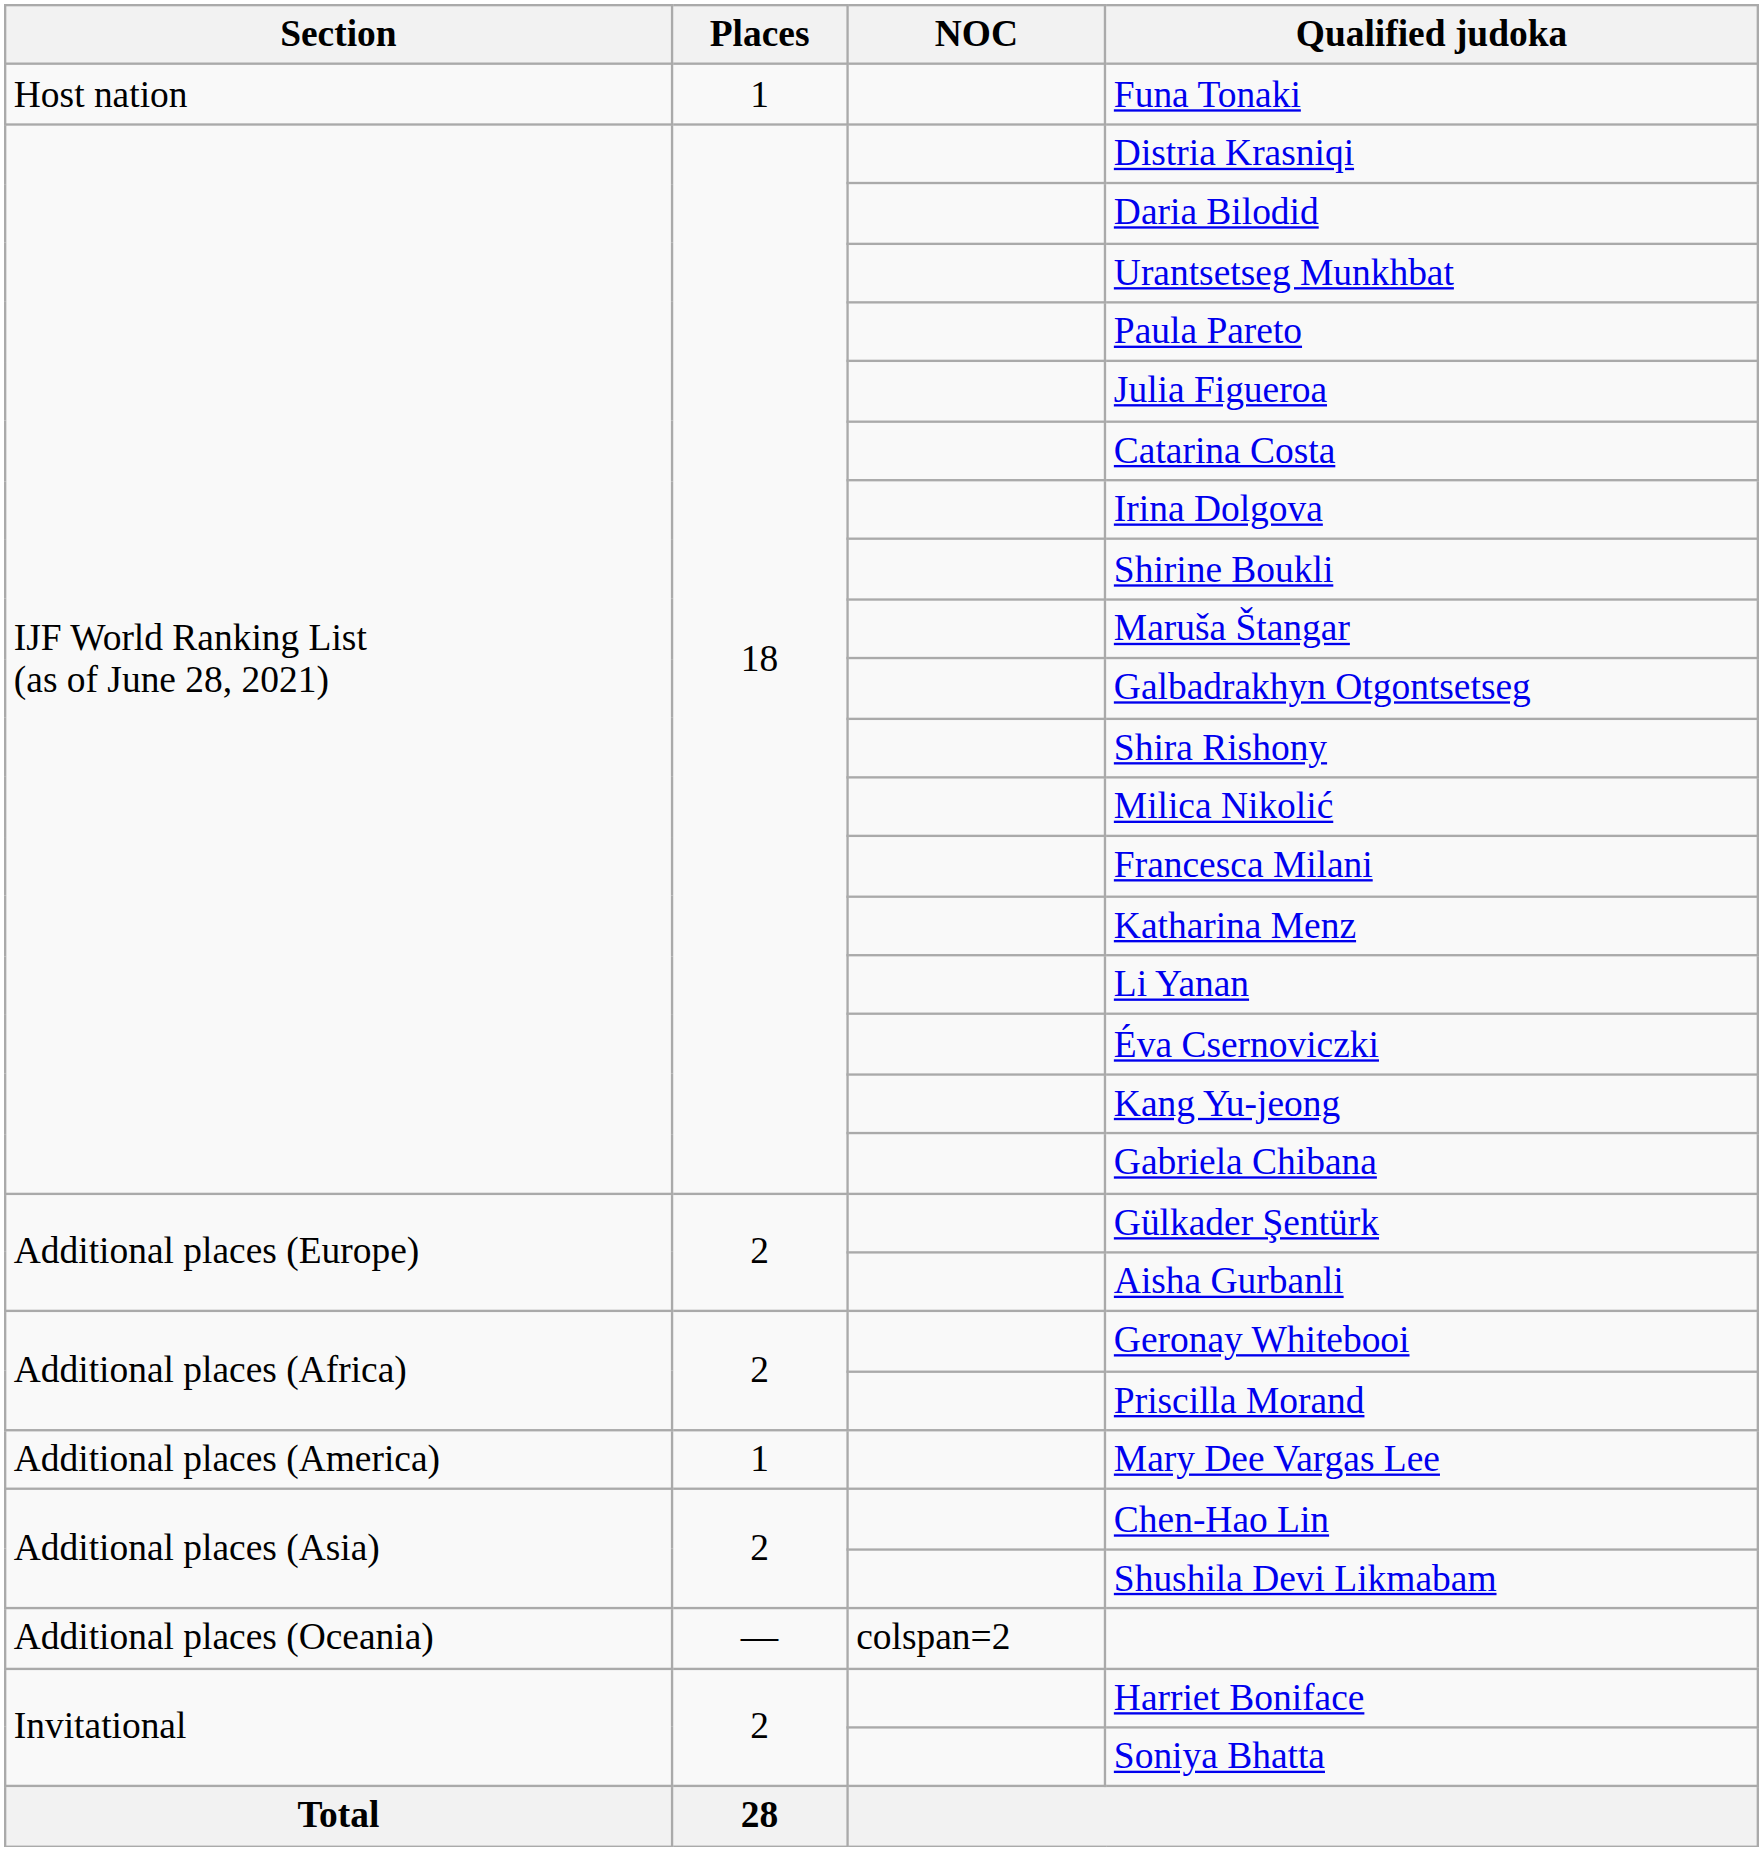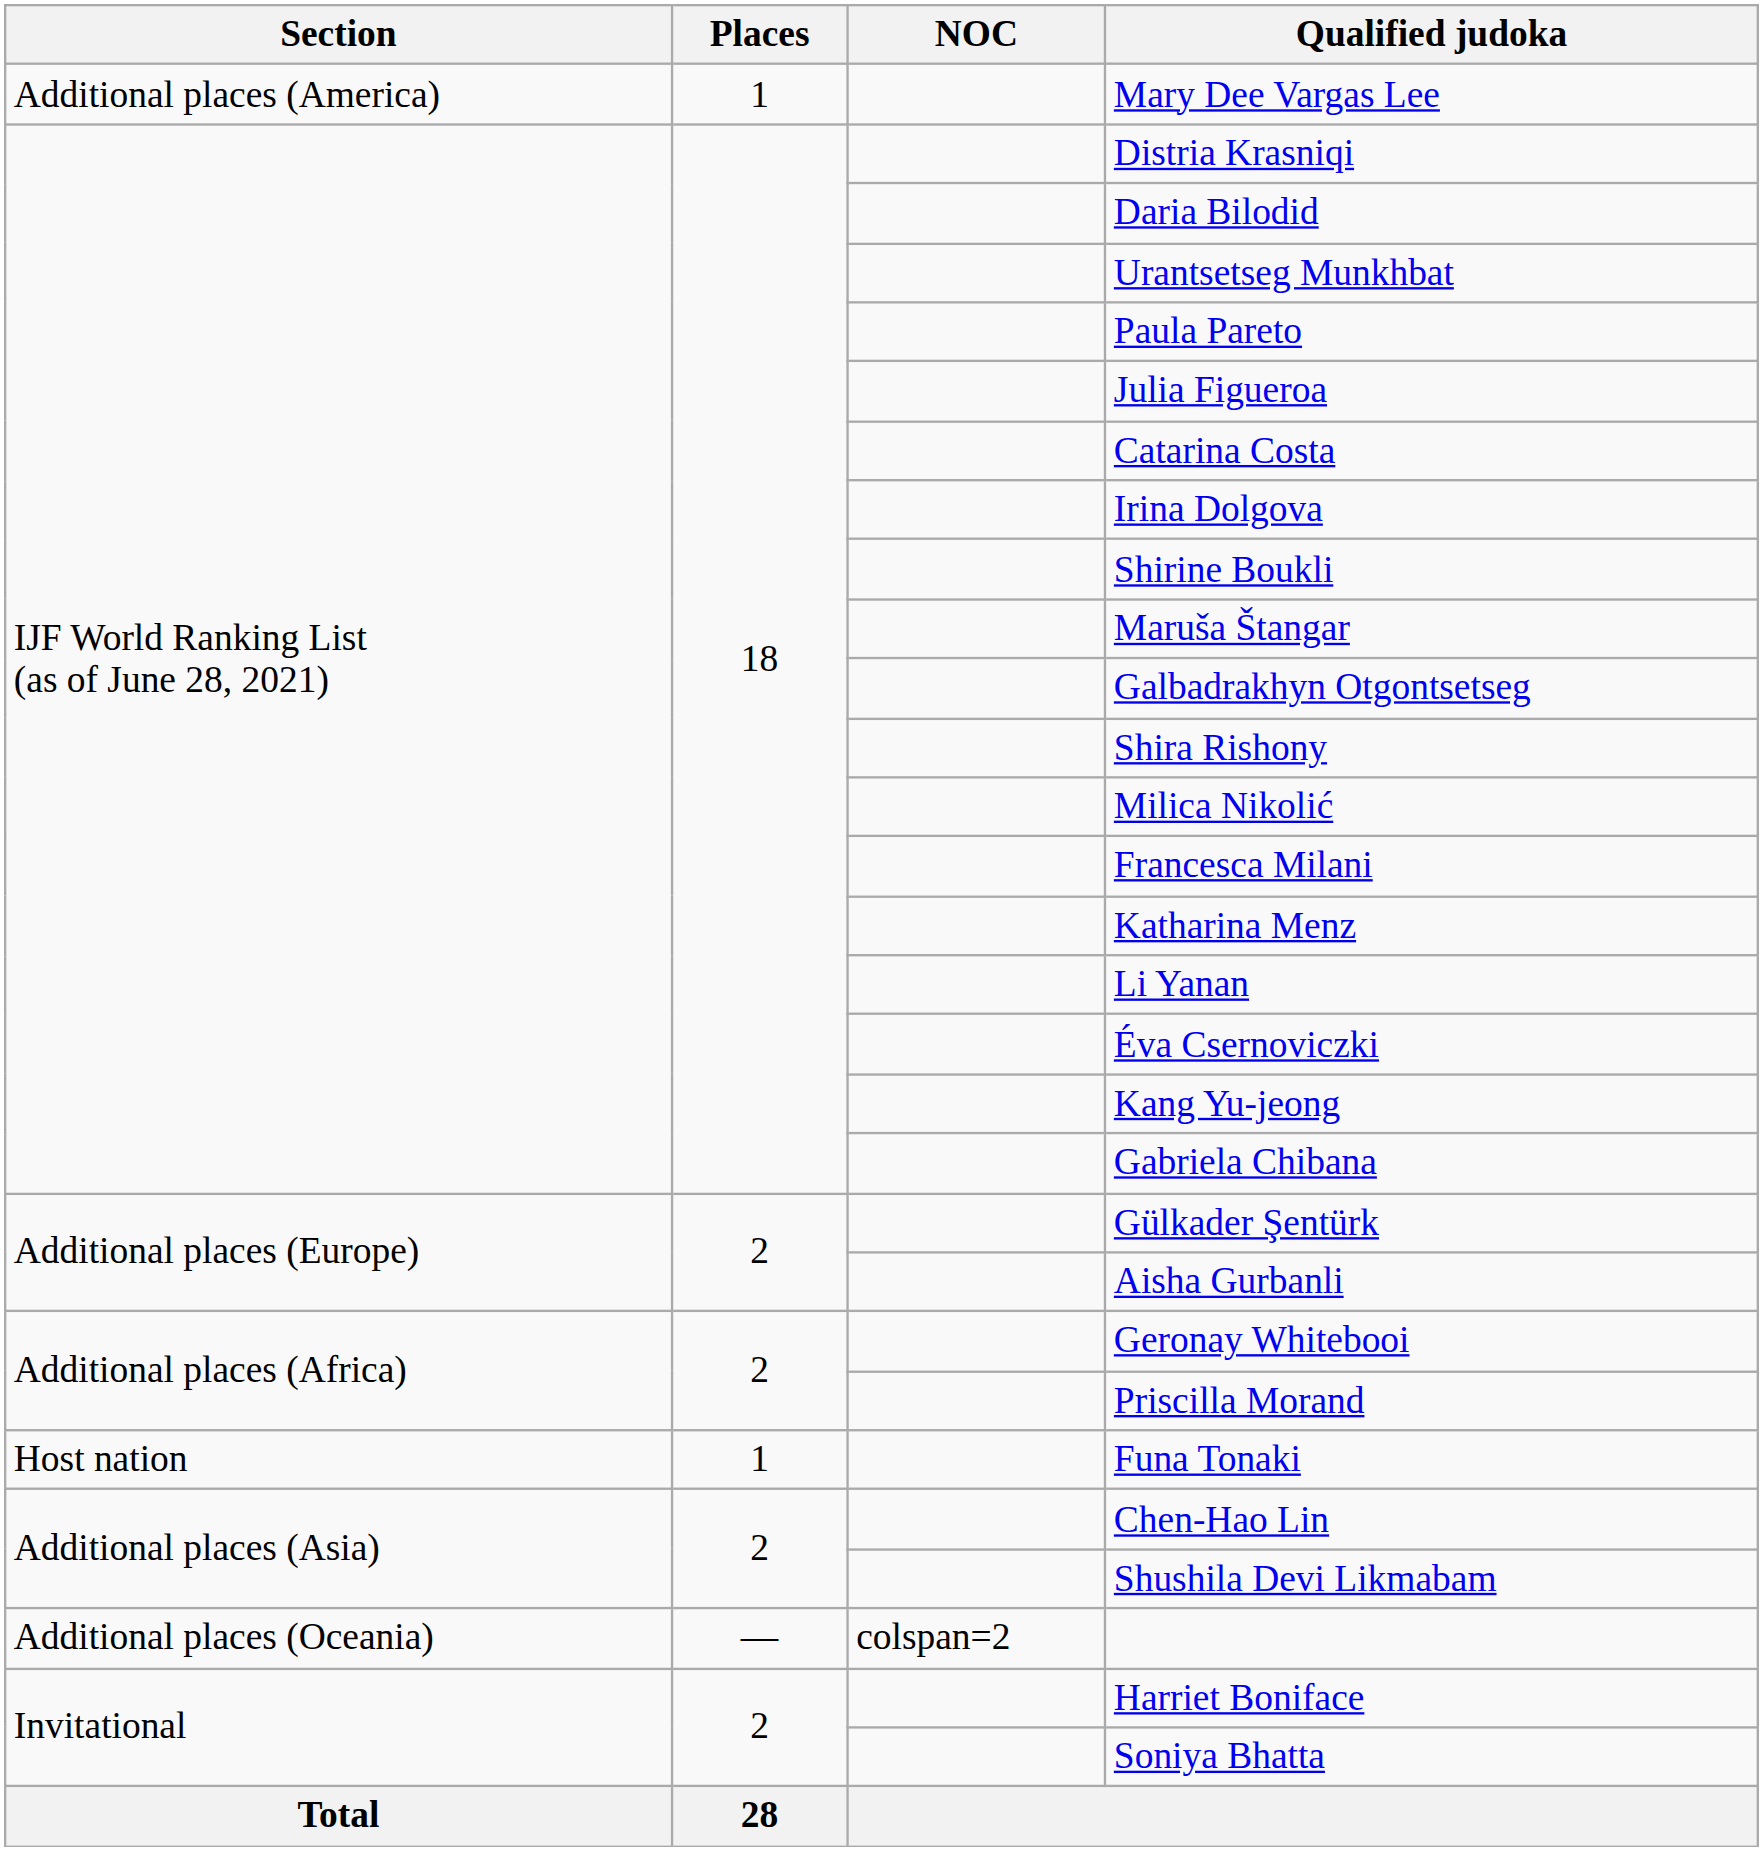rows swapped: (101, 93) <-> (227, 1459)
